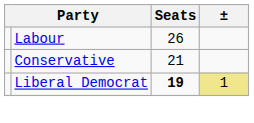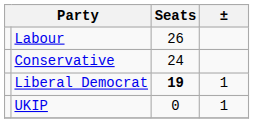(176, 61) 21 -> (176, 61) 24
(224, 84) khaki background -> (224, 84) no background
+ row: (31, 107)
